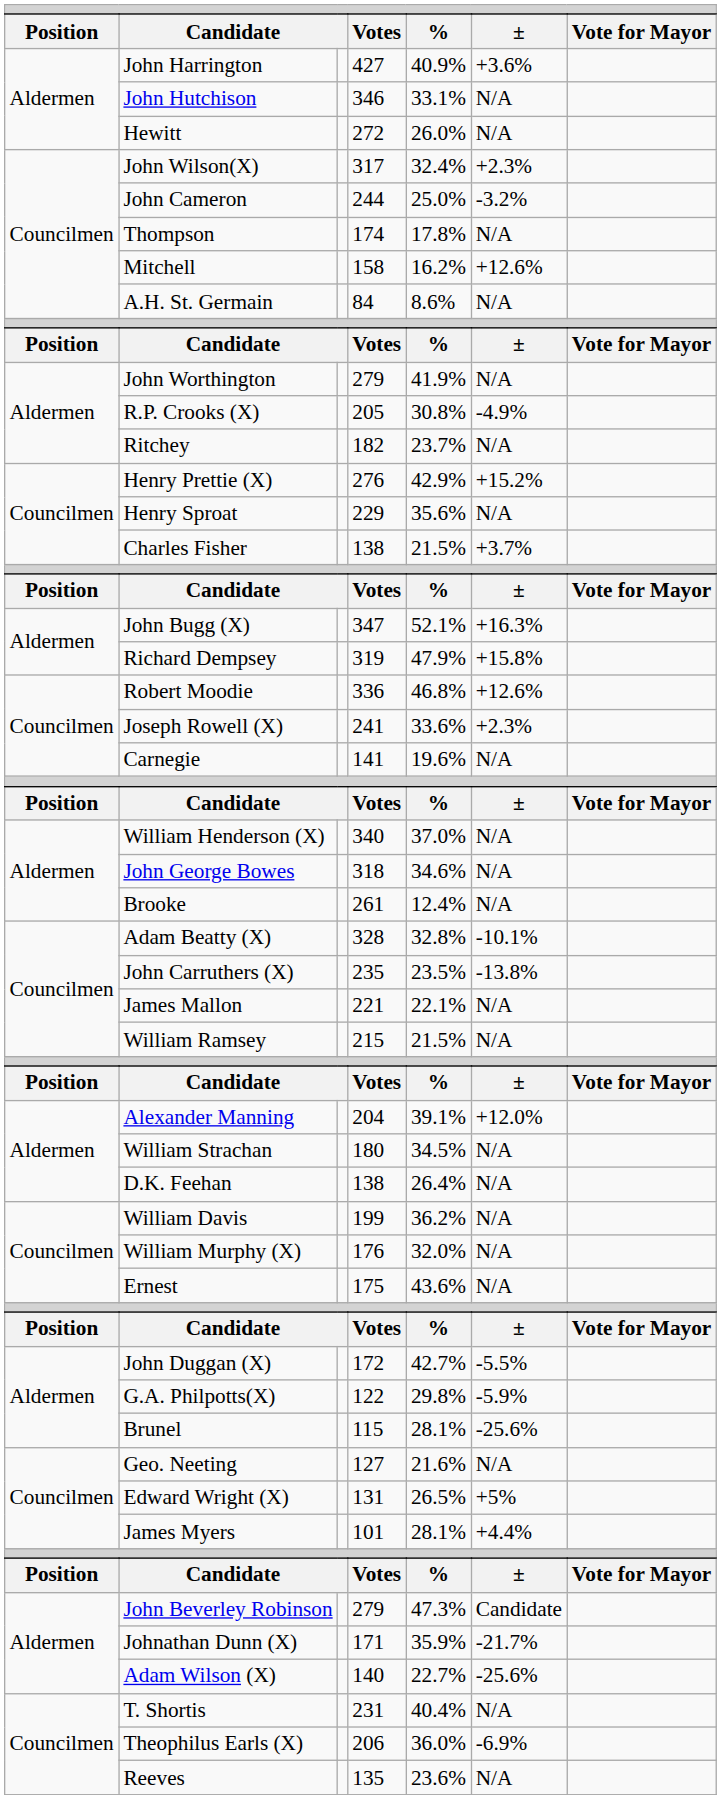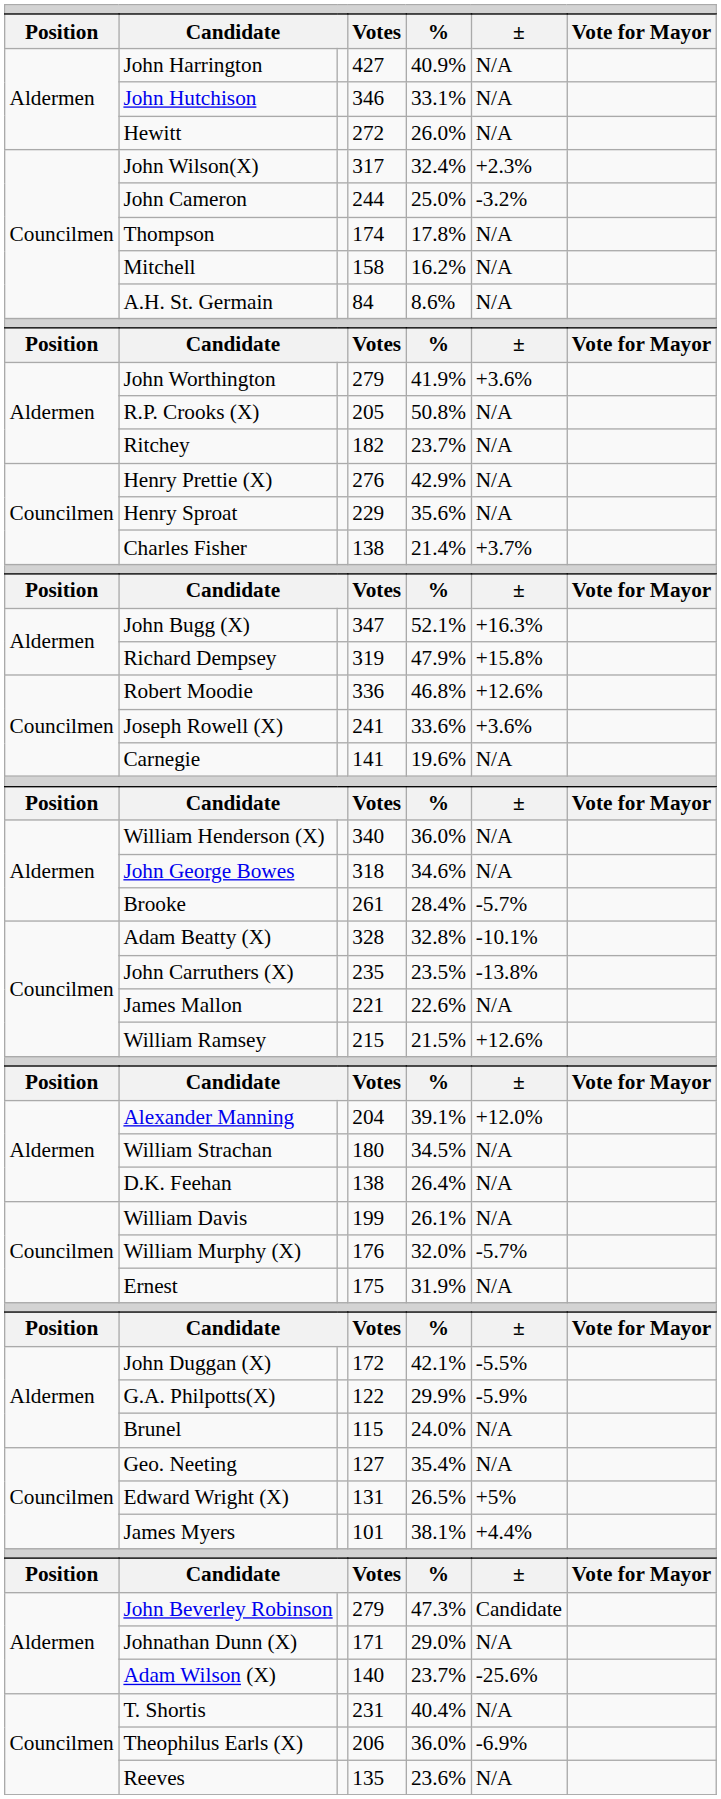(504, 64) +3.6% -> (494, 64) N/A
(509, 267) +12.6% -> (494, 267) N/A
(494, 378) N/A -> (504, 378) +3.6%
(438, 412) 30.8% -> (438, 412) 50.8%
(501, 412) -4.9% -> (494, 412) N/A
(509, 479) +15.2% -> (494, 479) N/A
(438, 547) 21.5% -> (438, 547) 21.4%
(504, 725) +2.3% -> (504, 725) +3.6%
(438, 836) 37.0% -> (438, 836) 36.0%
(438, 904) 12.4% -> (438, 904) 28.4%
(494, 904) N/A -> (501, 904) -5.7%
(438, 1005) 22.1% -> (438, 1005) 22.6%
(494, 1039) N/A -> (509, 1039) +12.6%
(438, 1217) 36.2% -> (438, 1217) 26.1%
(494, 1251) N/A -> (501, 1251) -5.7%
(438, 1285) 43.6% -> (438, 1285) 31.9%
(438, 1362) 42.7% -> (438, 1362) 42.1%
(438, 1396) 29.8% -> (438, 1396) 29.9%
(438, 1430) 28.1% -> (438, 1430) 24.0%
(507, 1430) -25.6% -> (494, 1430) N/A
(438, 1463) 21.6% -> (438, 1463) 35.4%
(438, 1531) 28.1% -> (438, 1531) 38.1%
(438, 1642) 35.9% -> (438, 1642) 29.0%
(507, 1642) -21.7% -> (494, 1642) N/A
(438, 1676) 22.7% -> (438, 1676) 23.7%
